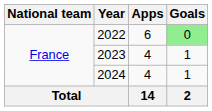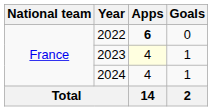(148, 34) normal -> (148, 34) bold
(187, 34) lightgreen background -> (187, 34) no background
(148, 55) no background -> (148, 55) lightyellow background
